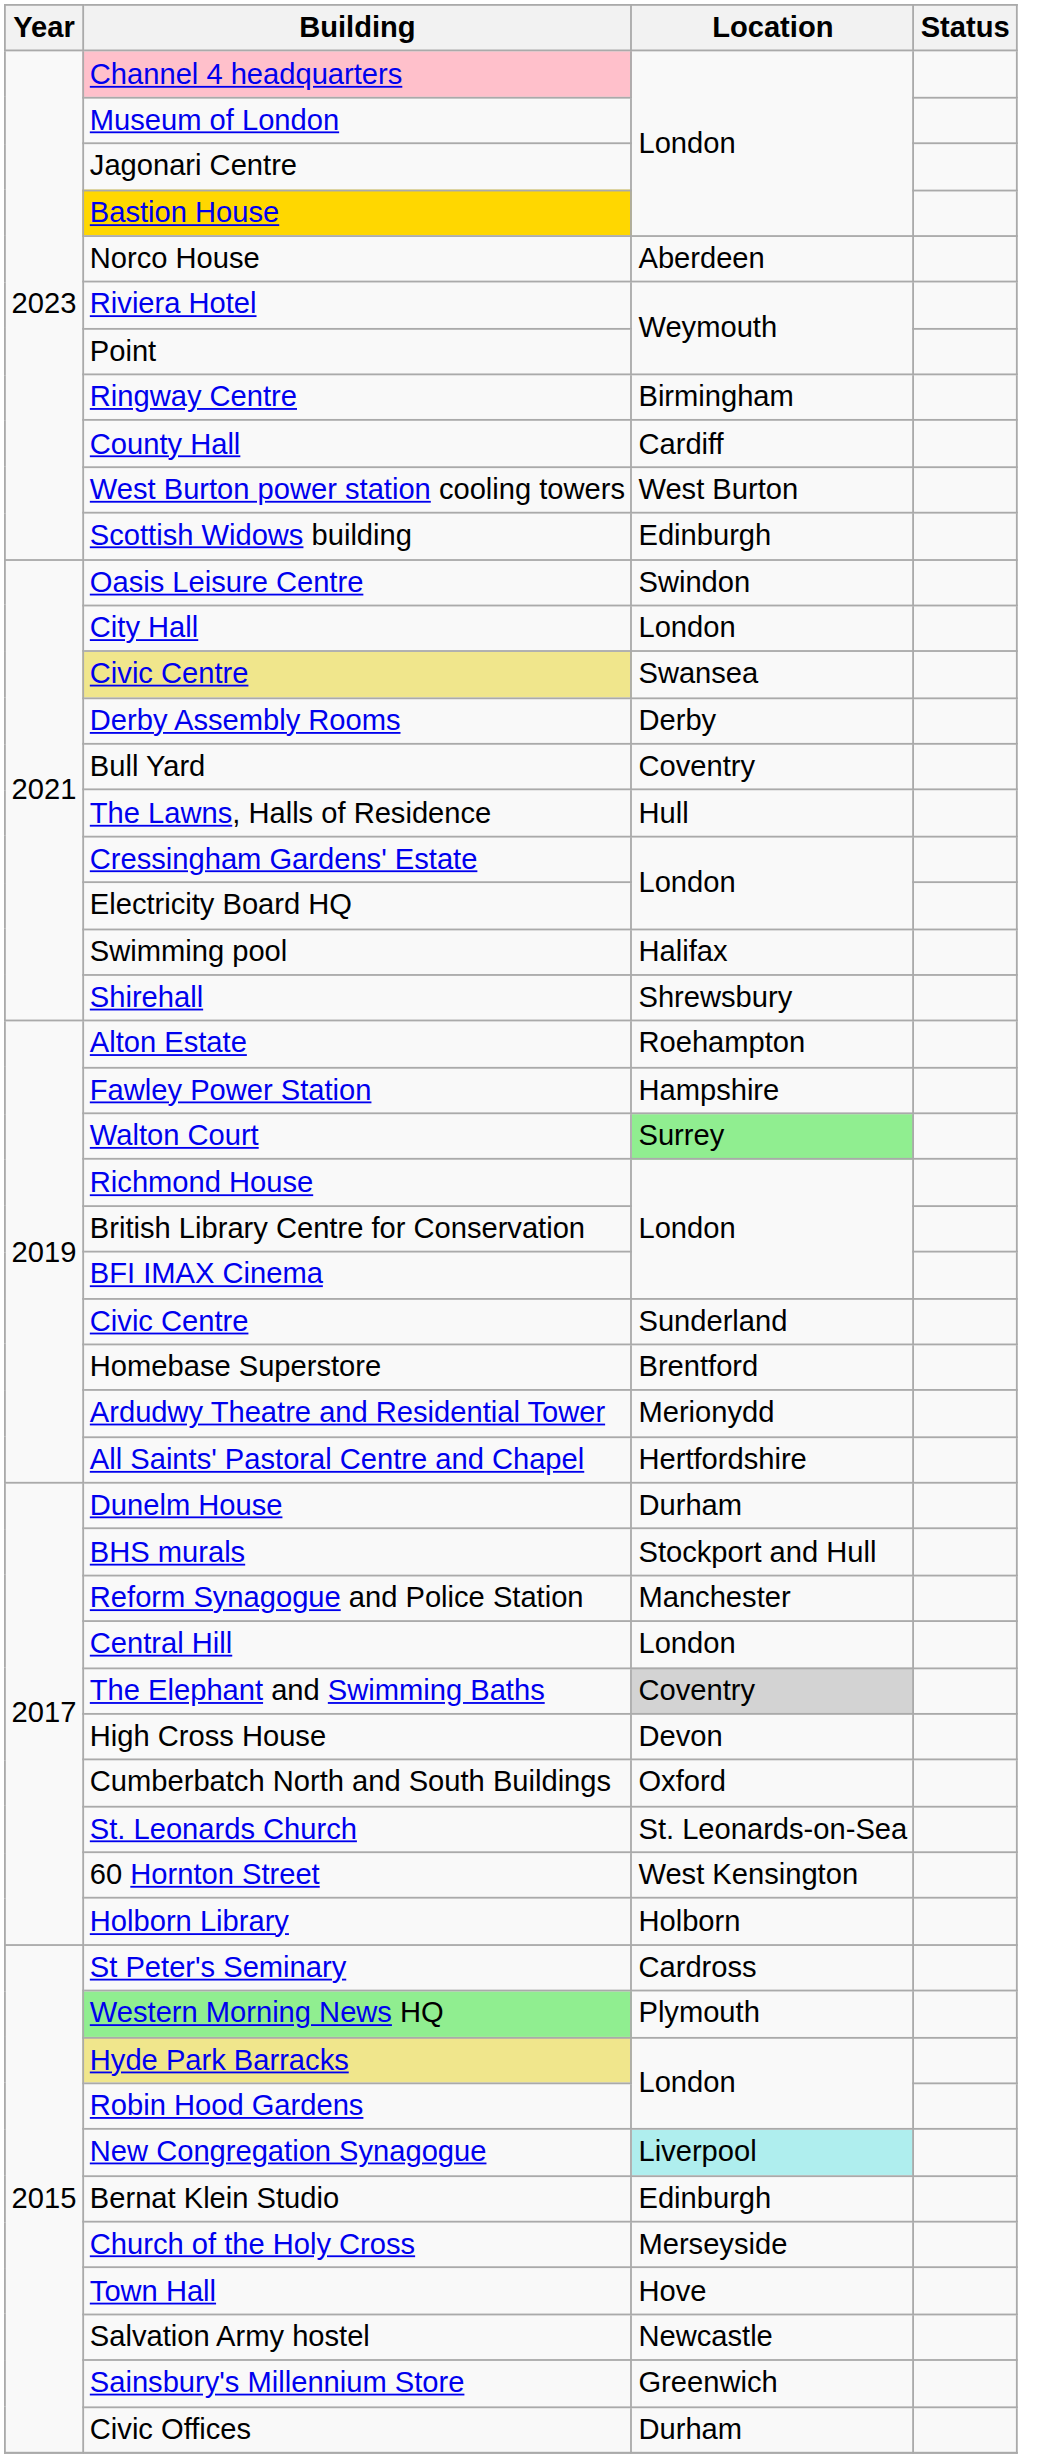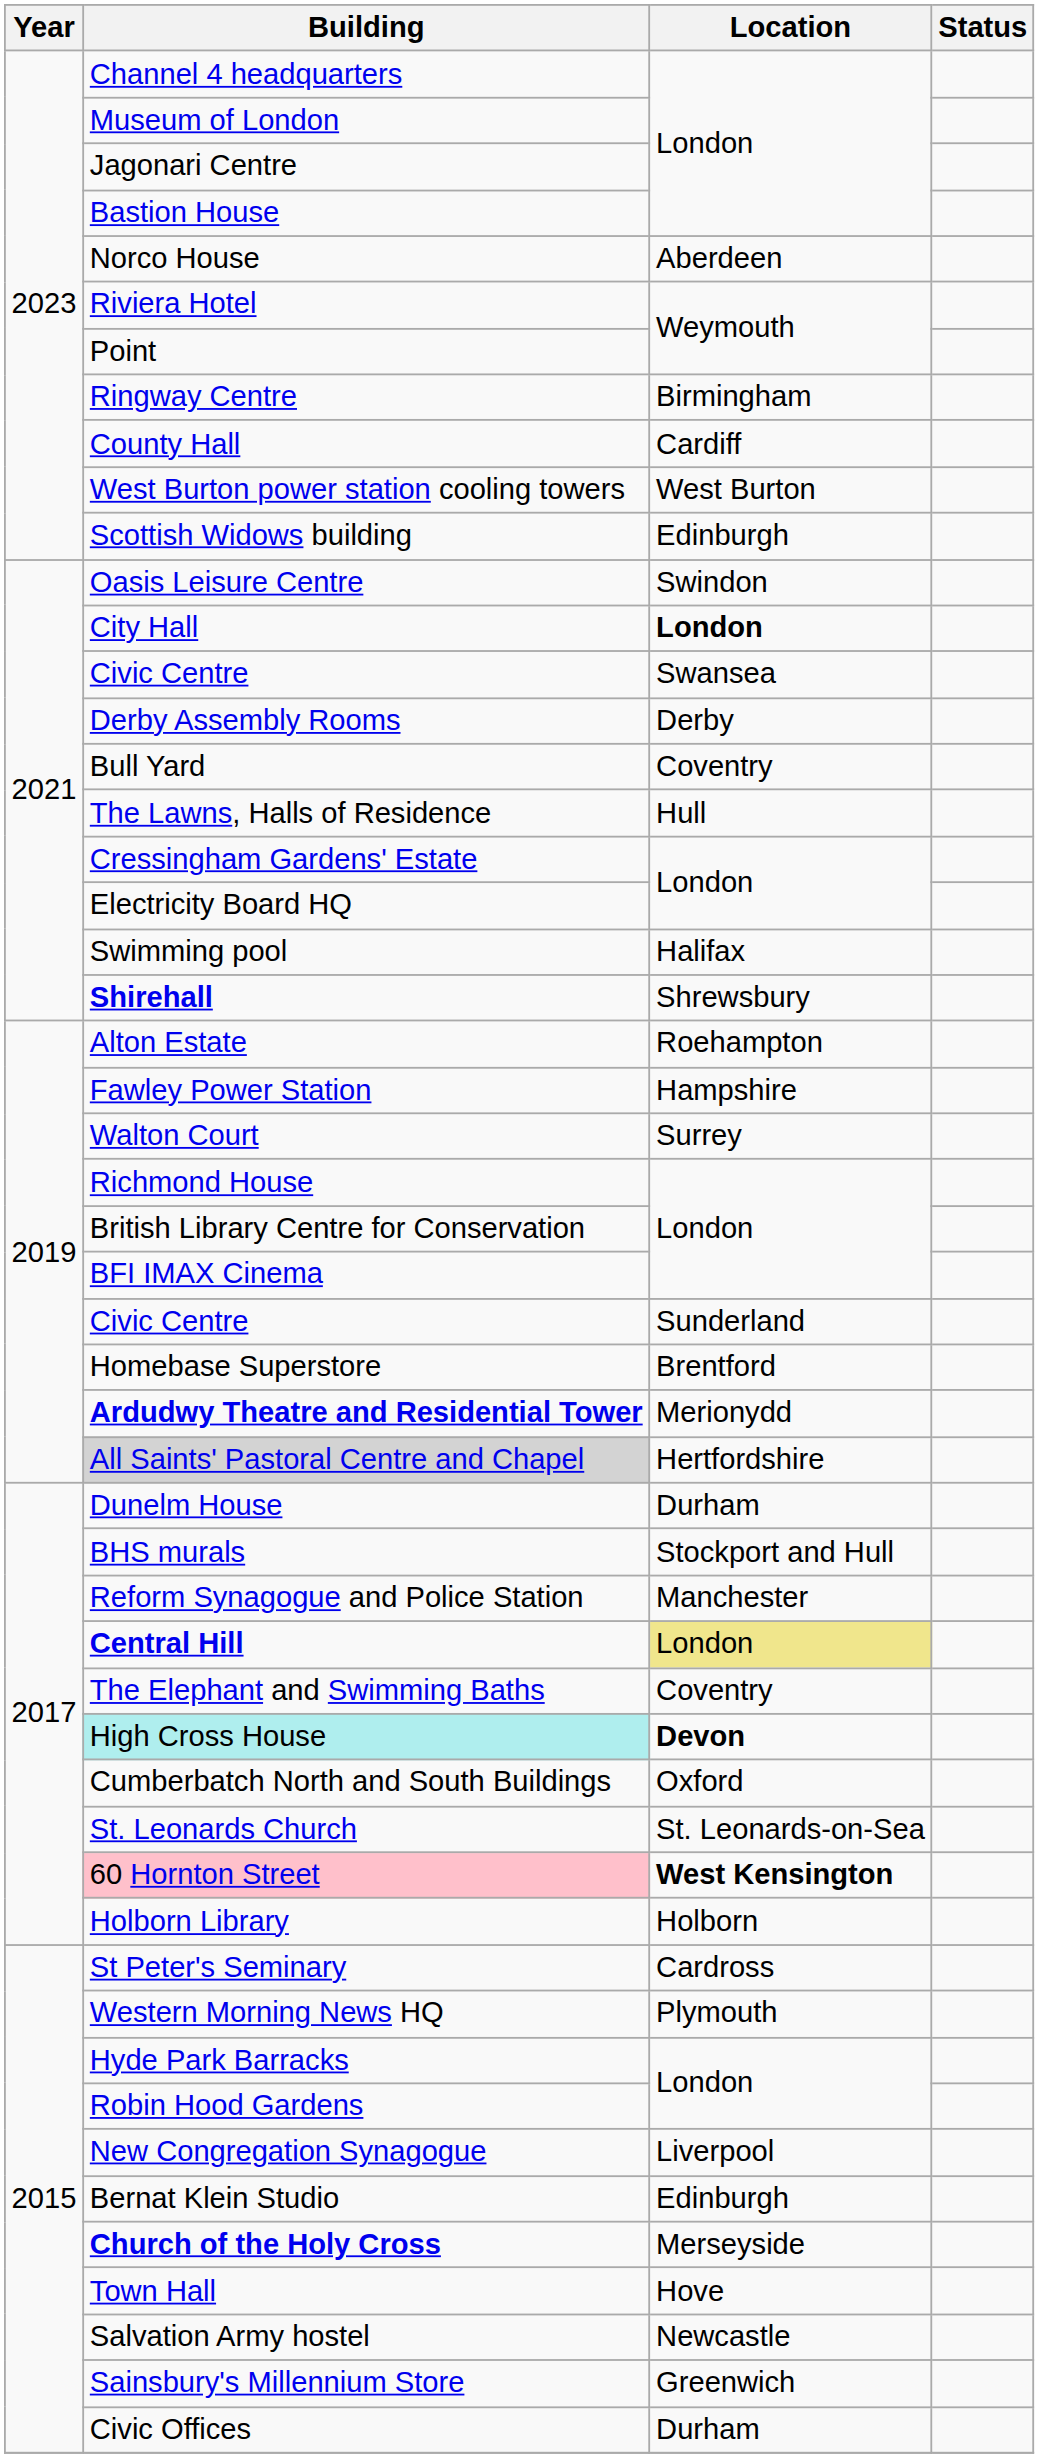(246, 73) pink background -> (246, 73) no background
(185, 212) gold background -> (185, 212) no background
(687, 627) normal -> (709, 627) bold
(169, 674) khaki background -> (169, 674) no background
(146, 997) normal -> (151, 997) bold
(681, 1135) lightgreen background -> (699, 1135) no background
(347, 1413) normal -> (366, 1413) bold
(337, 1459) no background -> (337, 1459) lightgrey background
(161, 1643) normal -> (167, 1643) bold
(687, 1643) no background -> (705, 1643) khaki background
(697, 1690) lightgrey background -> (714, 1690) no background
(208, 1736) no background -> (208, 1736) paleturquoise background
(681, 1736) normal -> (701, 1736) bold
(205, 1874) no background -> (205, 1874) pink background
(748, 1874) normal -> (775, 1874) bold
(267, 2013) lightgreen background -> (267, 2013) no background
(219, 2059) khaki background -> (219, 2059) no background
(698, 2151) paleturquoise background -> (715, 2151) no background
(252, 2244) normal -> (265, 2244) bold
